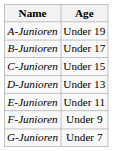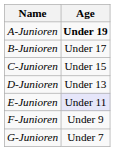(84, 31) normal -> (85, 31) bold
(84, 102) no background -> (85, 102) lavender background
